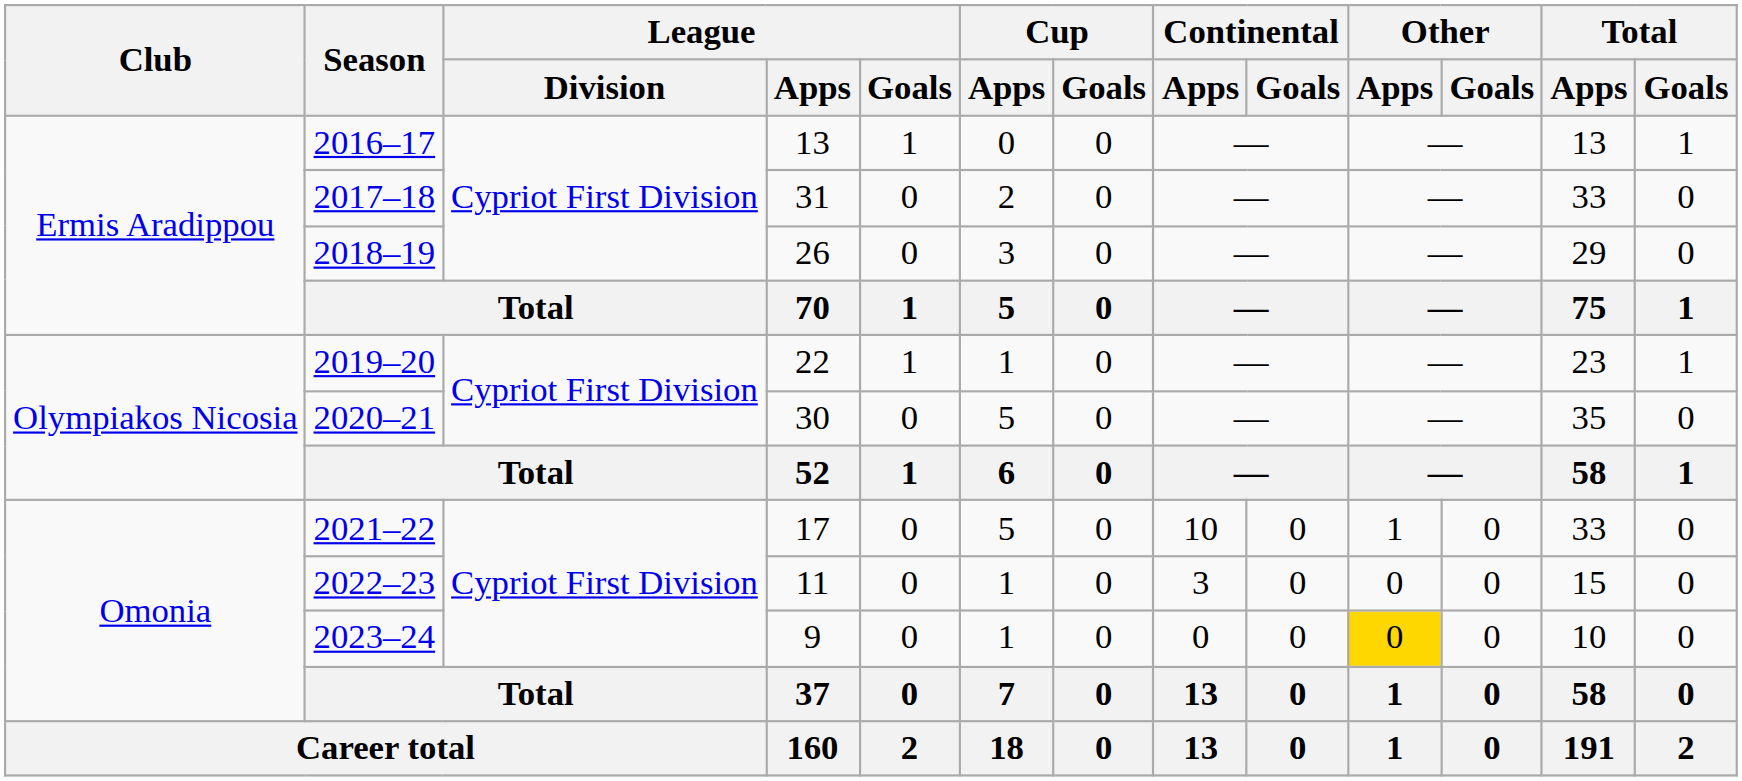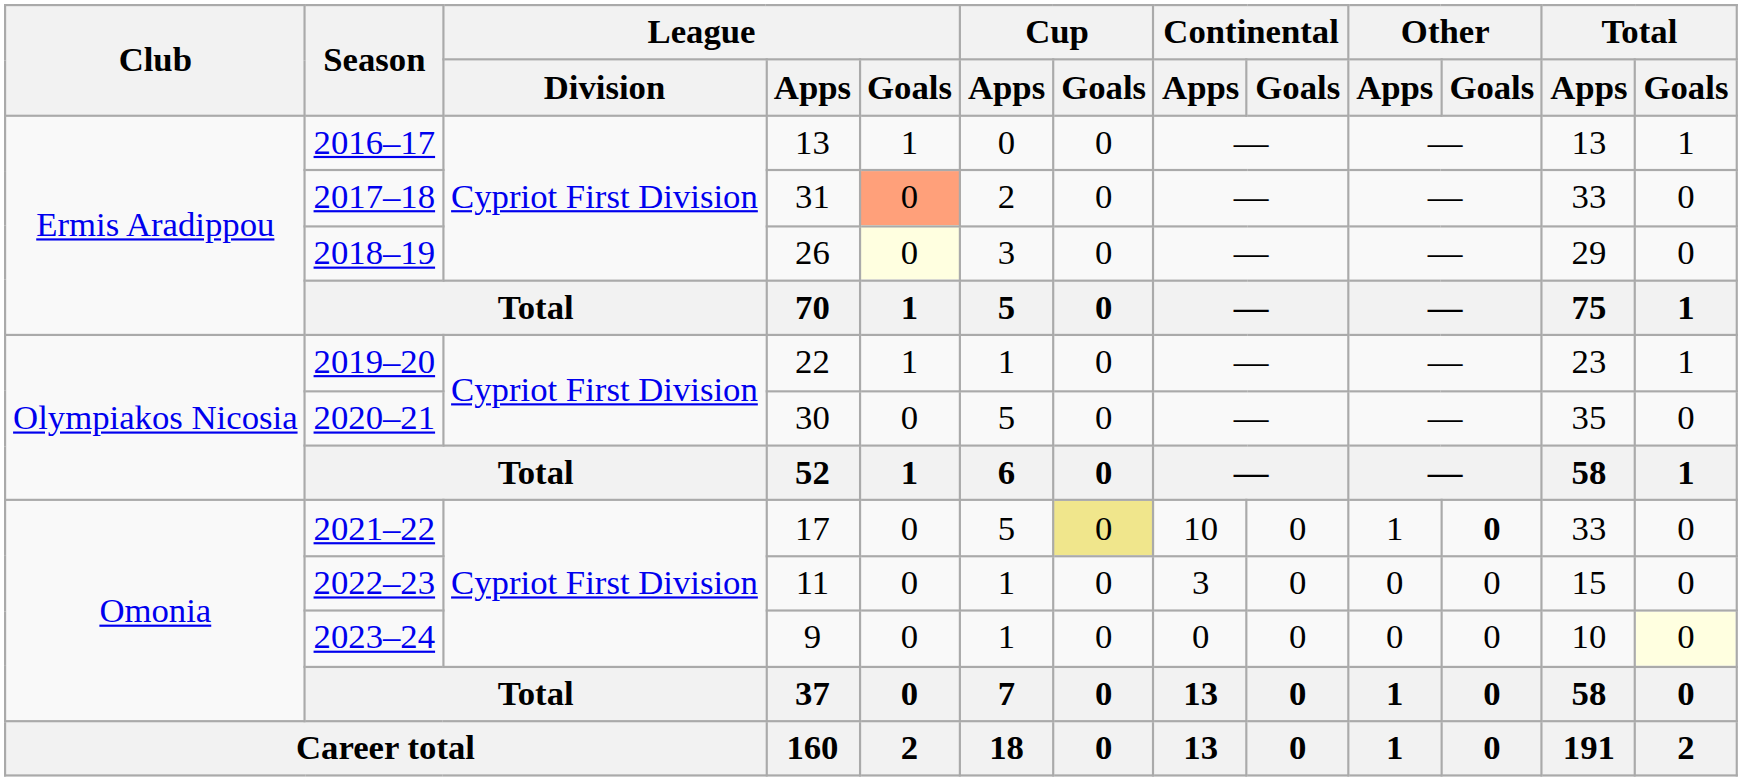(910, 197) no background -> (910, 197) lightsalmon background
(910, 252) no background -> (910, 252) lightyellow background
(1104, 527) no background -> (1104, 527) khaki background
(1492, 527) normal -> (1492, 527) bold
(1395, 637) gold background -> (1395, 637) no background
(1686, 637) no background -> (1686, 637) lightyellow background
